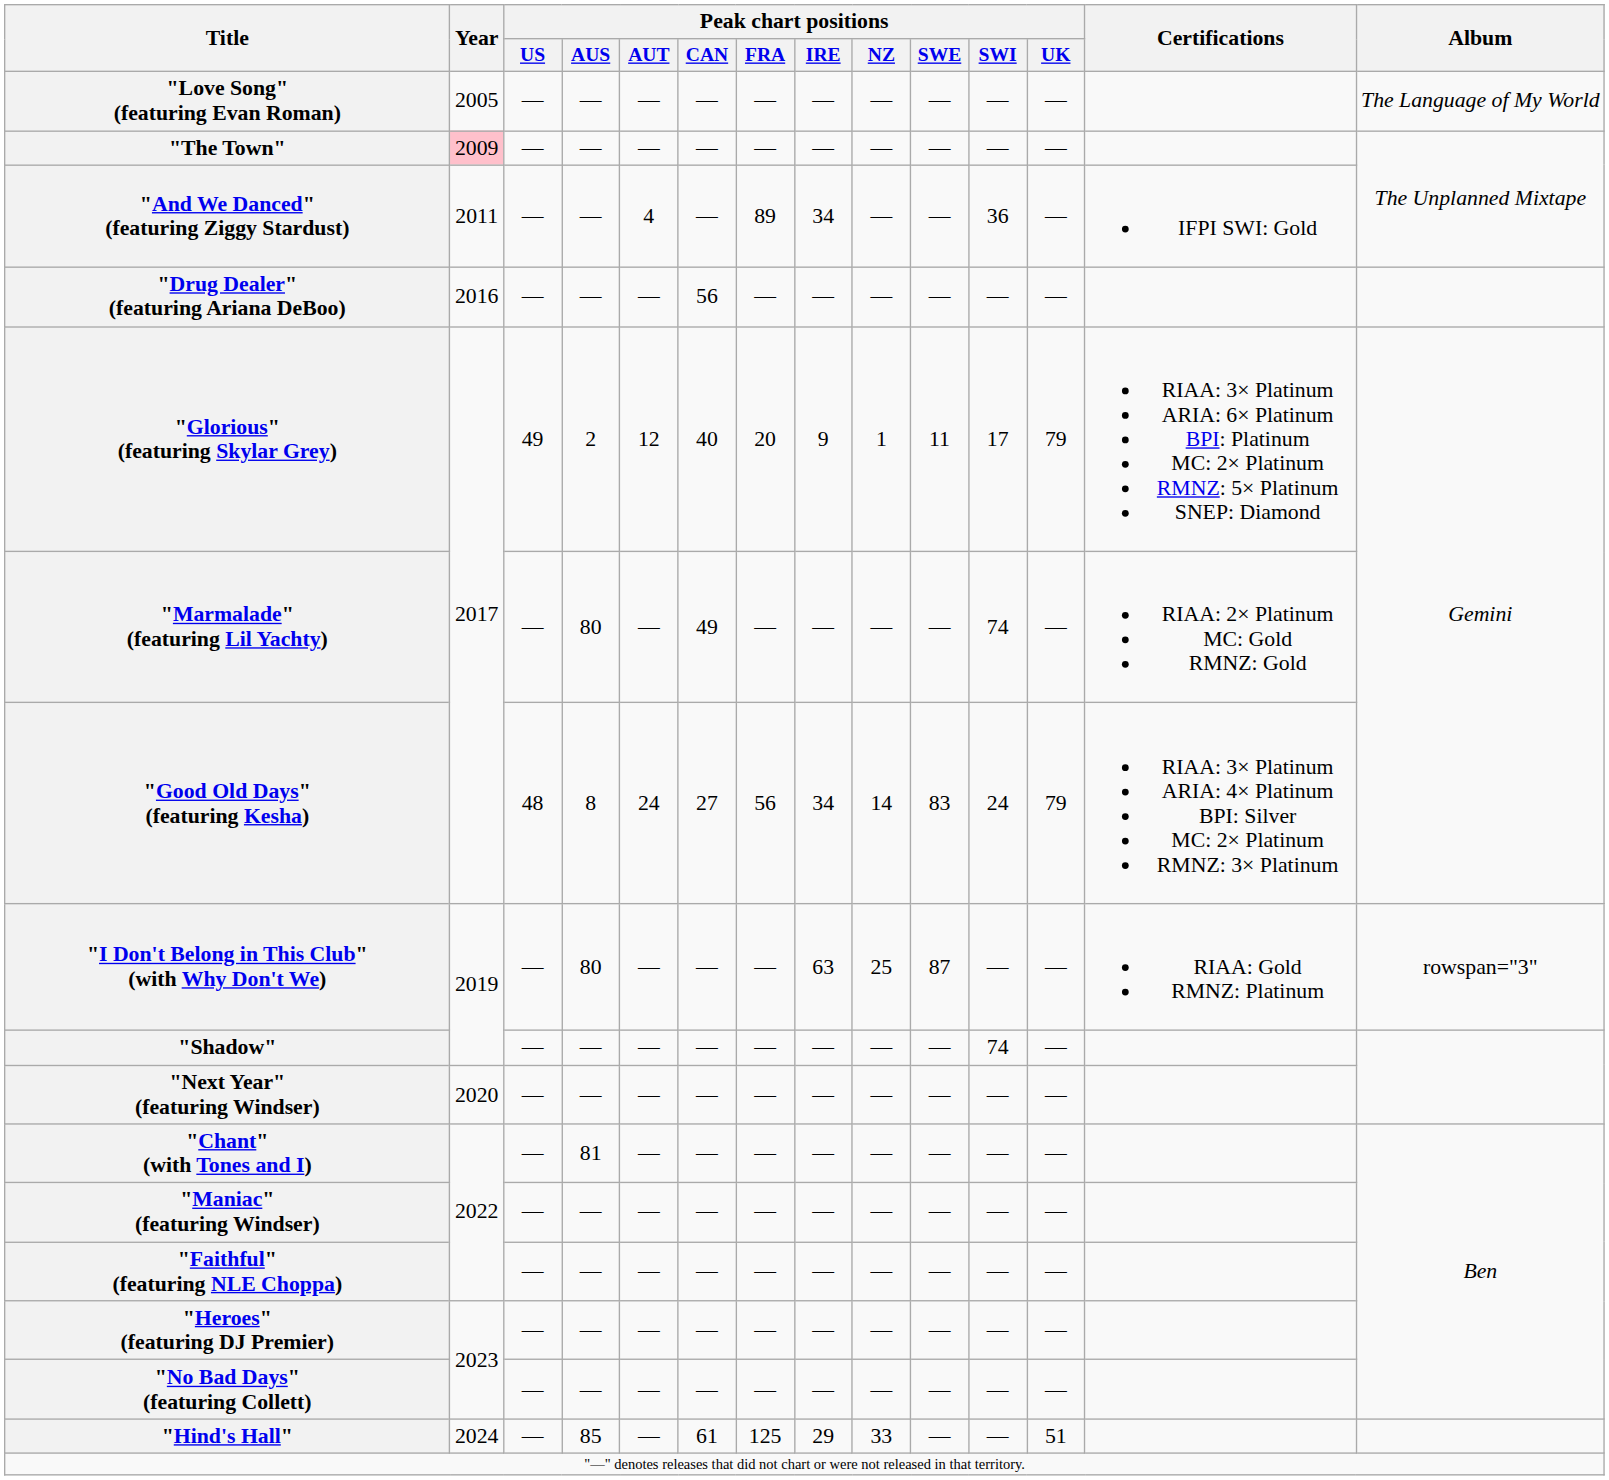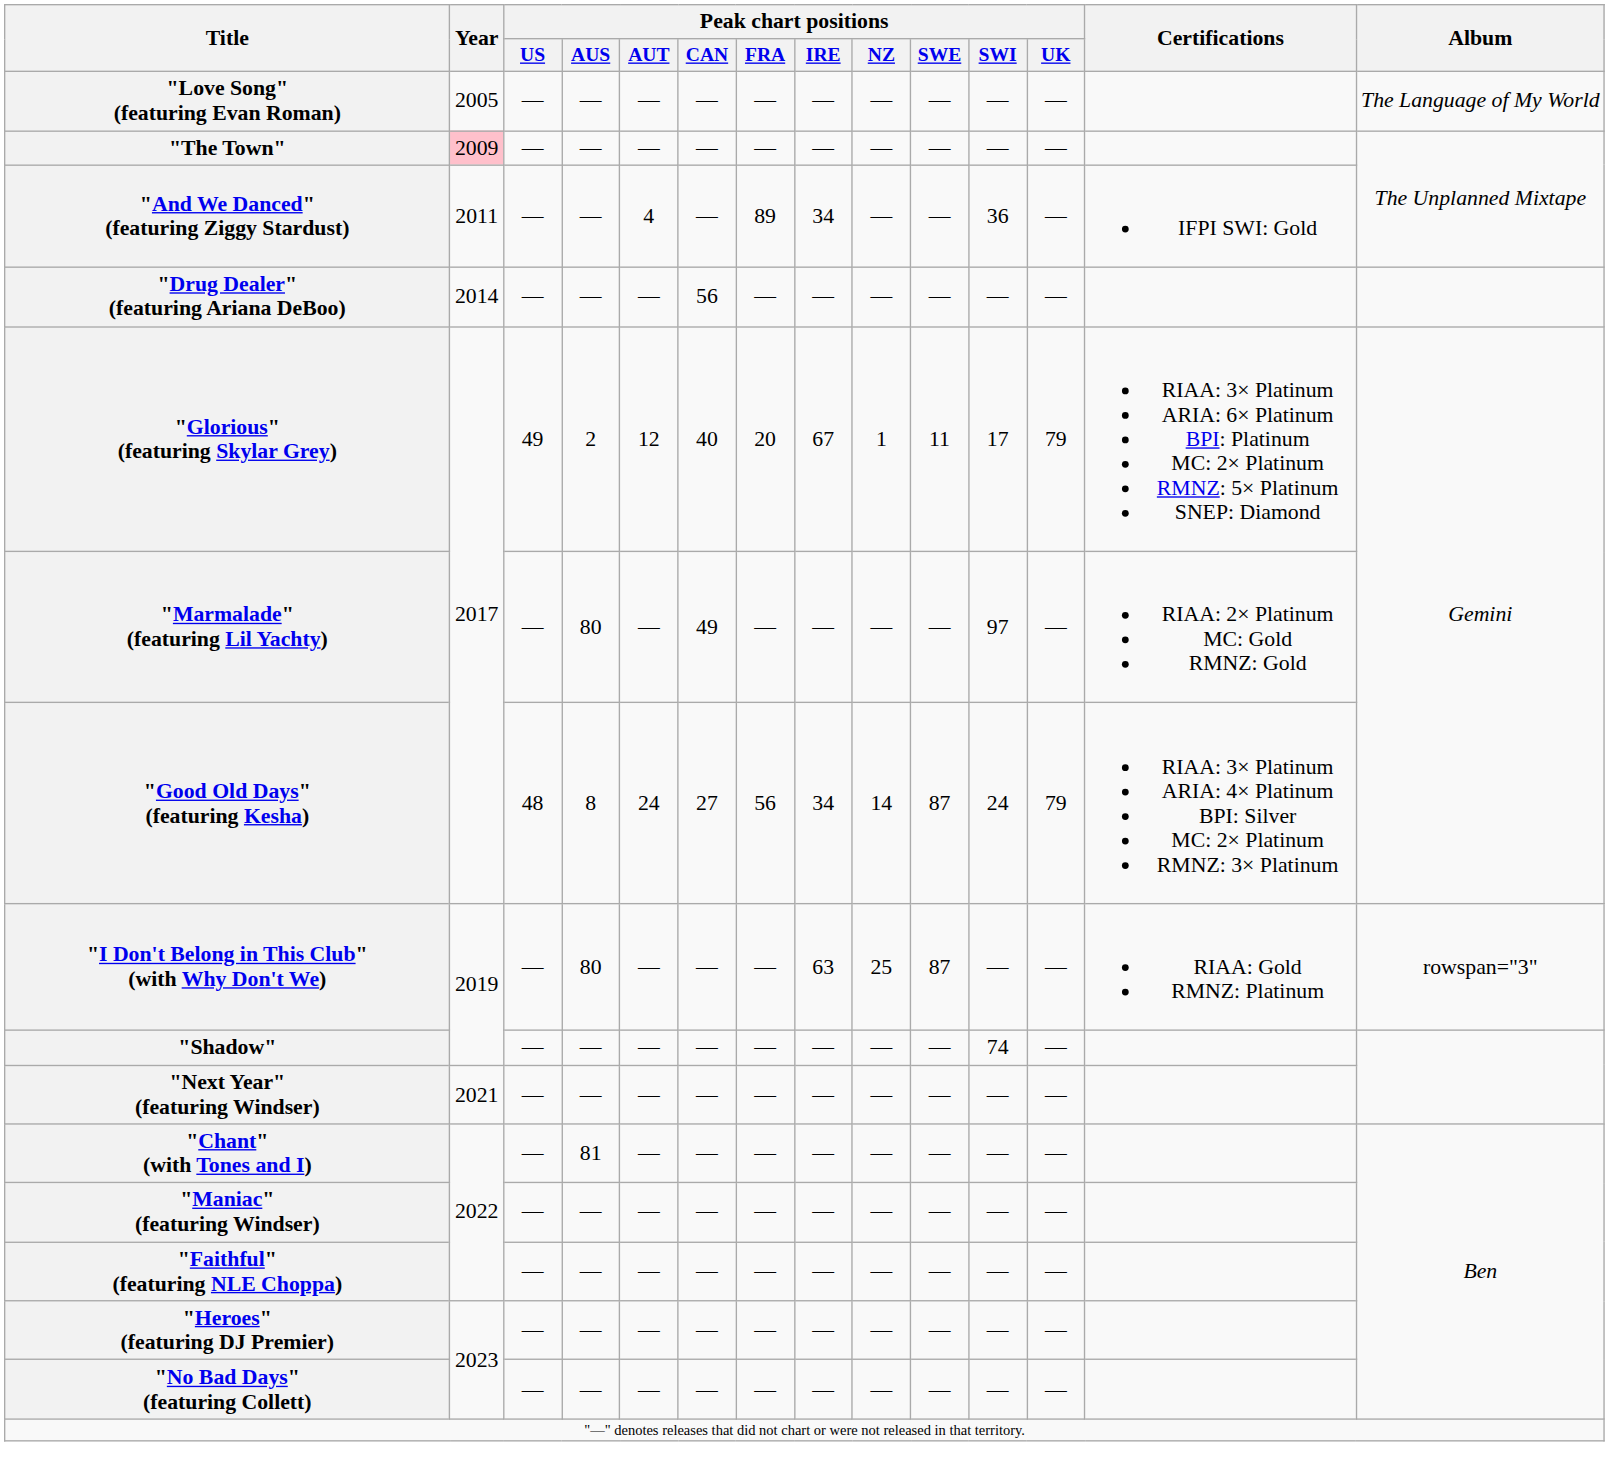(477, 296) 2016 -> (477, 296) 2014
(823, 438) 9 -> (823, 438) 67
(998, 626) 74 -> (998, 626) 97
(940, 802) 83 -> (940, 802) 87
(477, 1094) 2020 -> (477, 1094) 2021
- row: (227, 1435)
